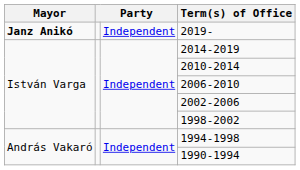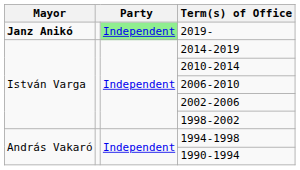(139, 31) no background -> (139, 31) lightgreen background
